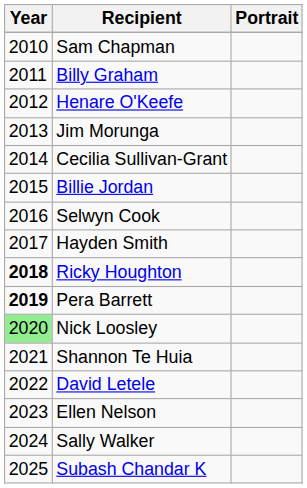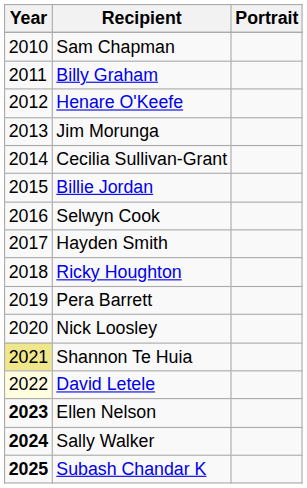(28, 272) bold -> (28, 272) normal
(28, 300) bold -> (28, 300) normal
(28, 328) lightgreen background -> (28, 328) no background
(28, 356) no background -> (28, 356) khaki background
(28, 384) no background -> (28, 384) lightyellow background
(28, 412) normal -> (28, 412) bold
(28, 441) normal -> (28, 441) bold
(28, 469) normal -> (28, 469) bold
